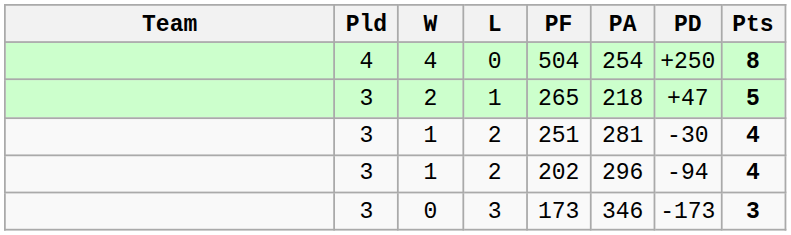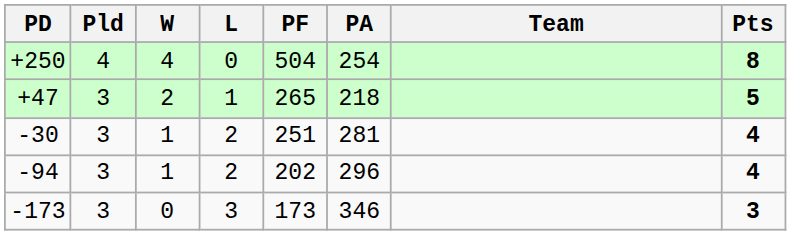columns swapped: (170, 24) <-> (688, 24)
